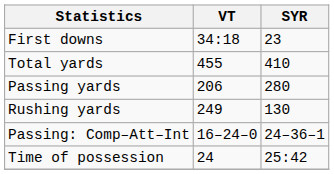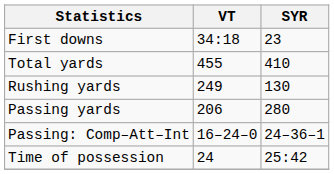rows swapped: (64, 111) <-> (64, 87)
